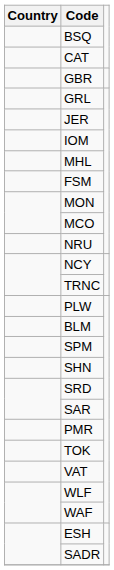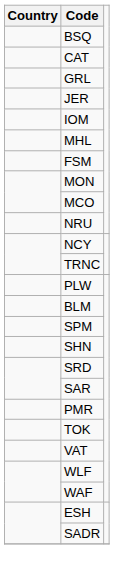- row: (78, 78)
